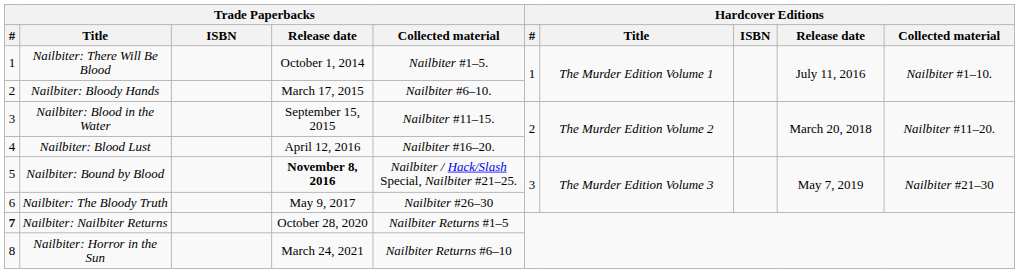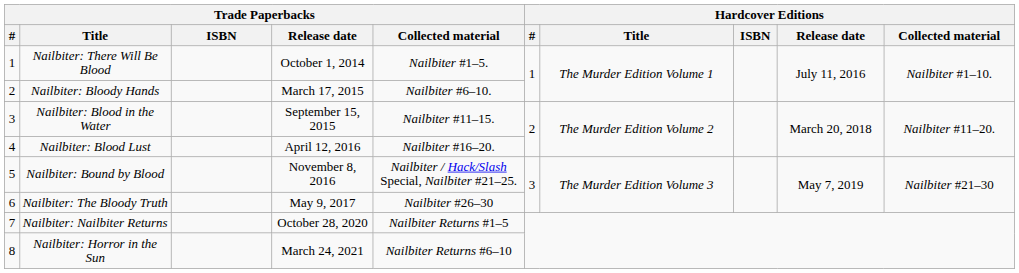(322, 174) bold -> (322, 174) normal
(12, 222) bold -> (12, 222) normal
